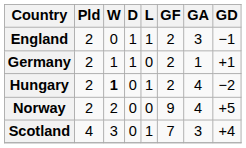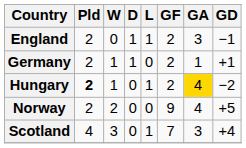(89, 85) normal -> (89, 85) bold
(114, 85) bold -> (114, 85) normal
(198, 85) no background -> (198, 85) gold background
